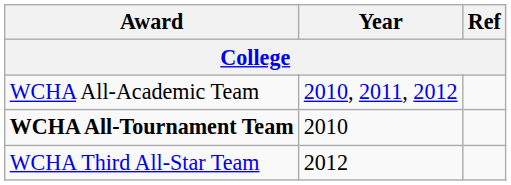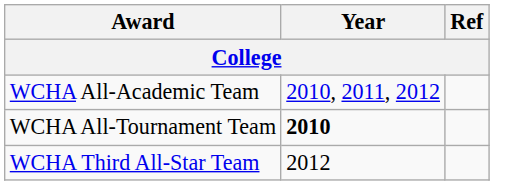(152, 127) bold -> (143, 127) normal
(326, 127) normal -> (308, 127) bold
